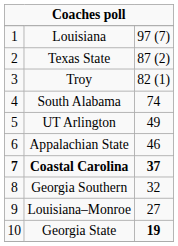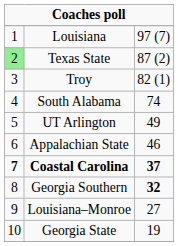(14, 58) no background -> (14, 58) lightgreen background
(154, 187) normal -> (154, 187) bold
(154, 230) bold -> (154, 230) normal
